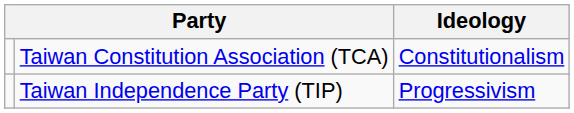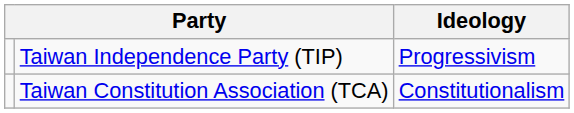rows swapped: (181, 90) <-> (204, 56)
